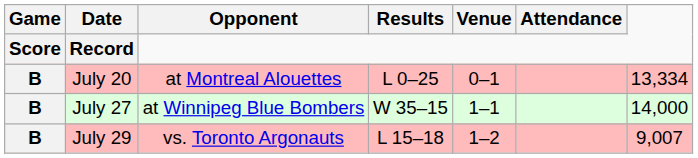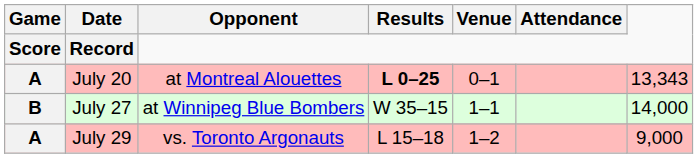(35, 78) B -> (35, 78) A
(410, 78) normal -> (410, 78) bold
(659, 78) 13,334 -> (659, 78) 13,343
(35, 138) B -> (35, 138) A
(659, 138) 9,007 -> (659, 138) 9,000
